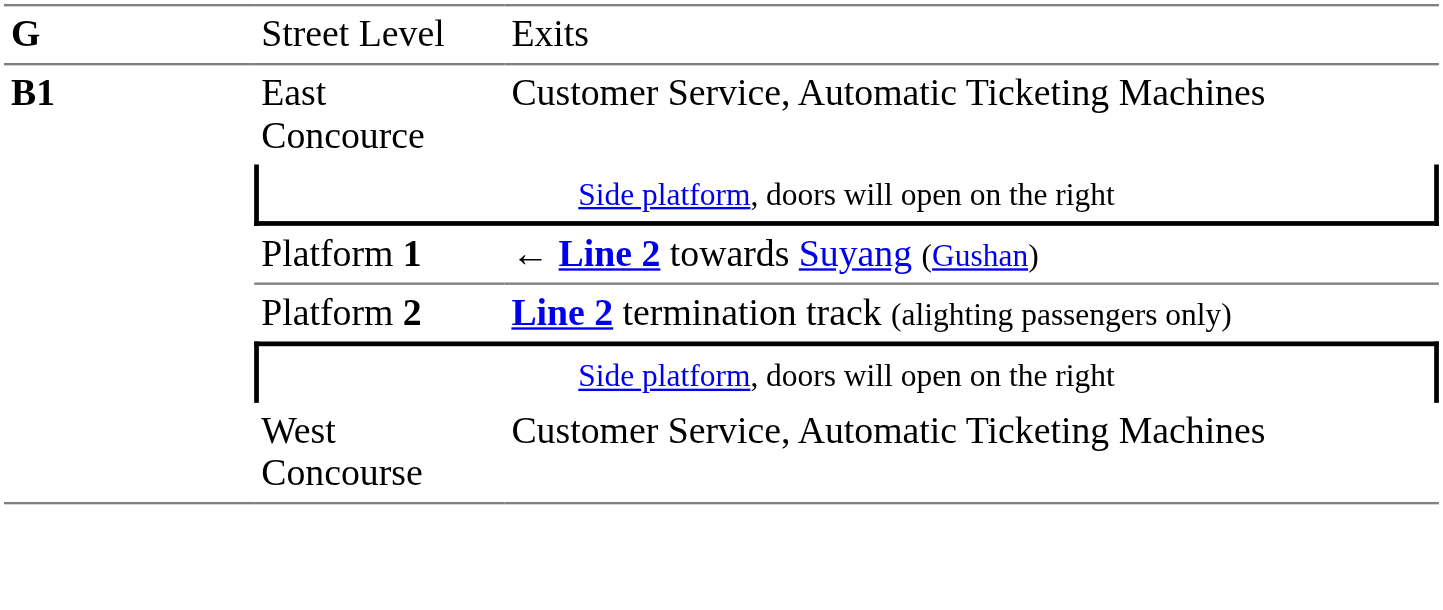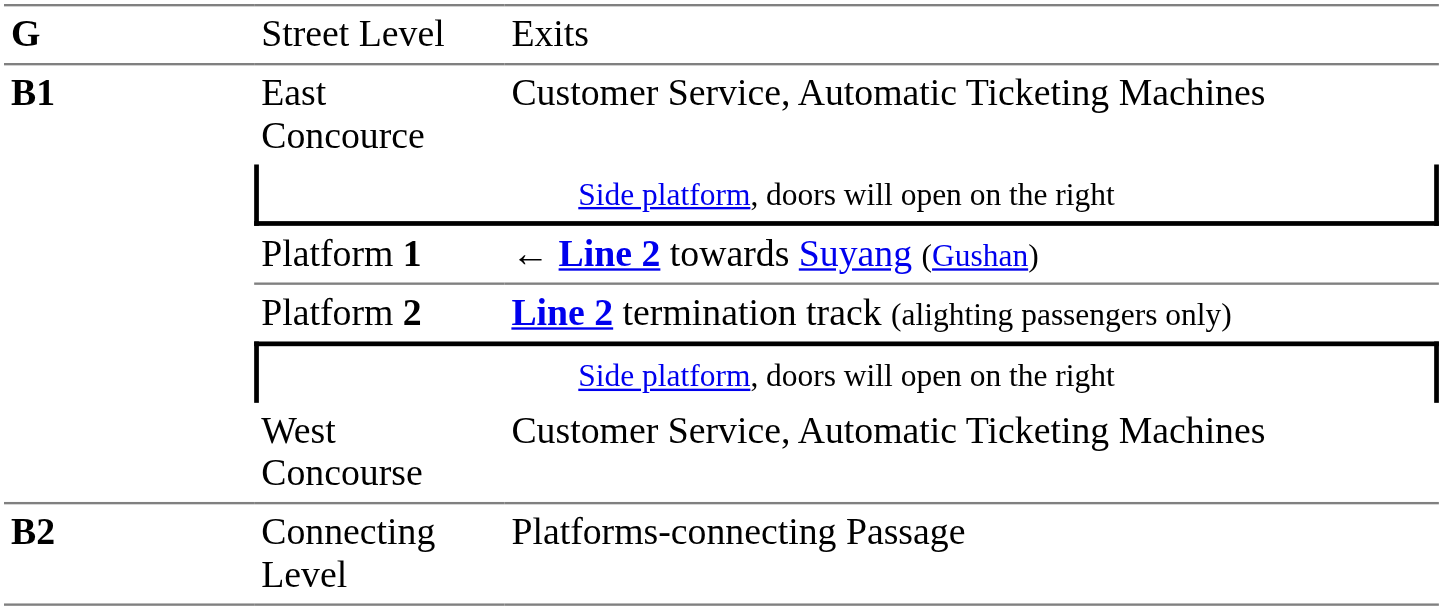+ row: (348, 553)
